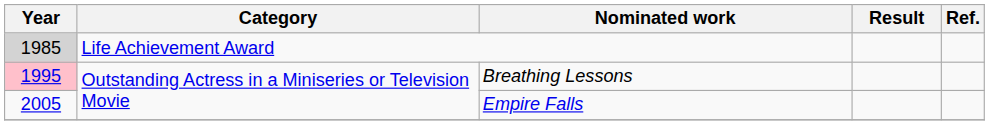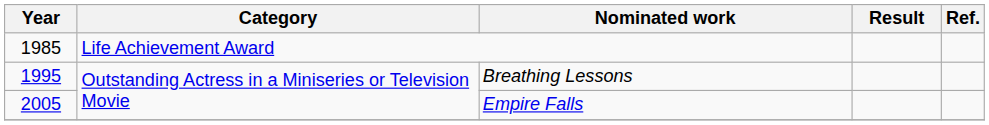(41, 47) lightgrey background -> (41, 47) no background
(41, 76) pink background -> (41, 76) no background
